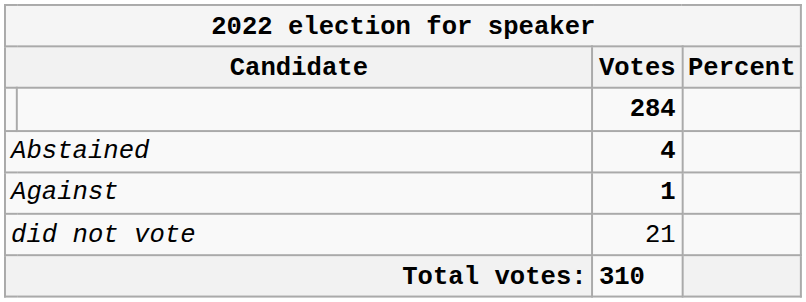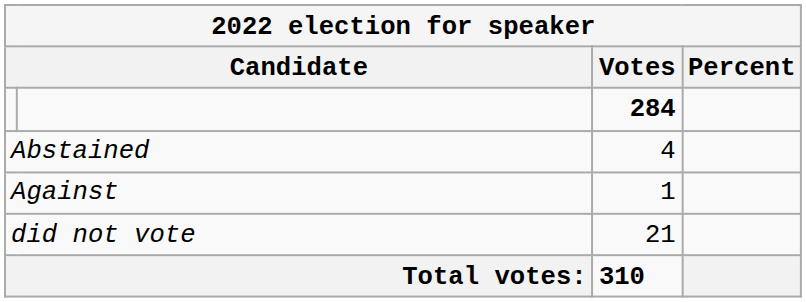(668, 151) bold -> (668, 151) normal
(668, 193) bold -> (668, 193) normal
